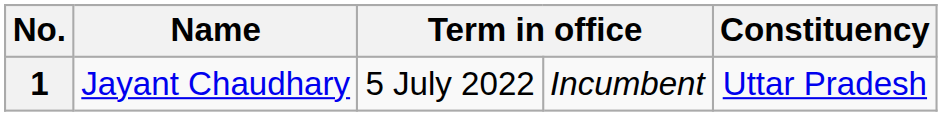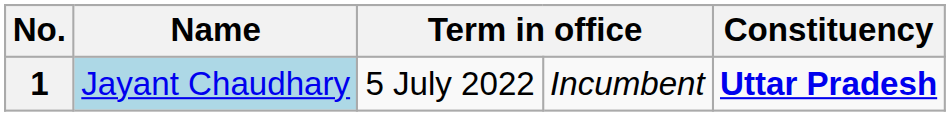(216, 83) no background -> (216, 83) lightblue background
(825, 83) normal -> (829, 83) bold
